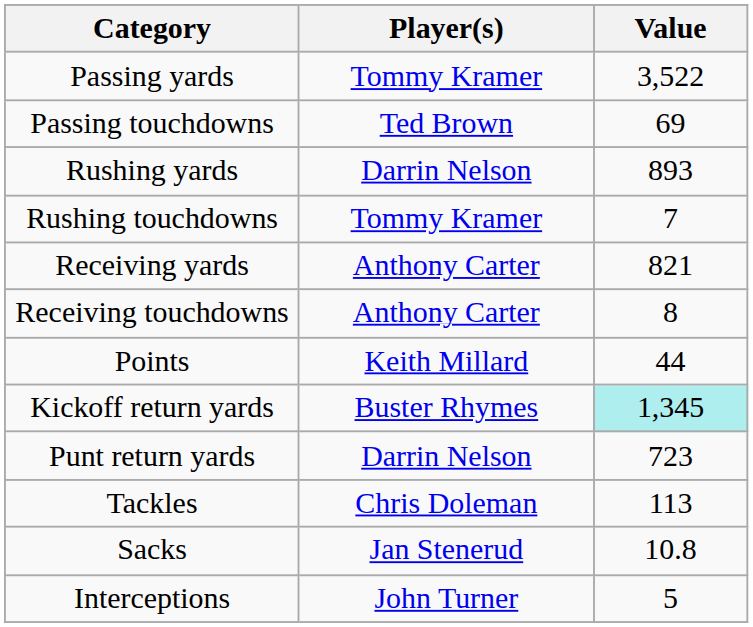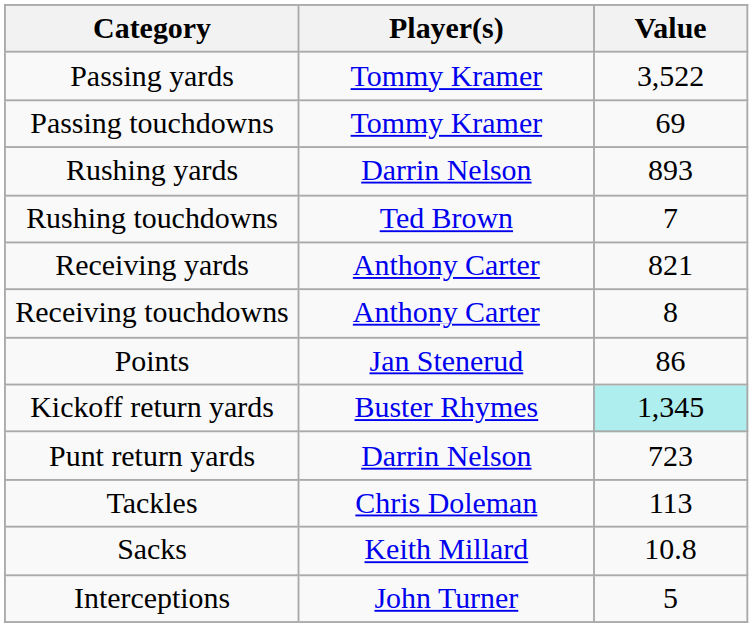(446, 123) Ted Brown -> (446, 123) Tommy Kramer
(446, 218) Tommy Kramer -> (446, 218) Ted Brown
(446, 360) Keith Millard -> (446, 360) Jan Stenerud
(671, 360) 44 -> (671, 360) 86
(446, 550) Jan Stenerud -> (446, 550) Keith Millard
